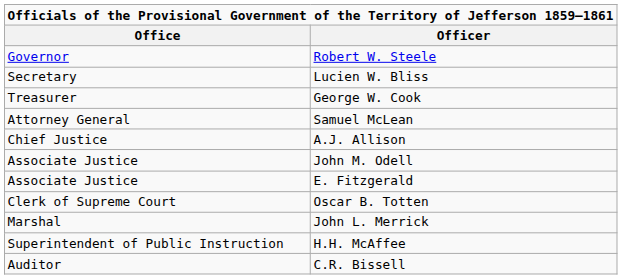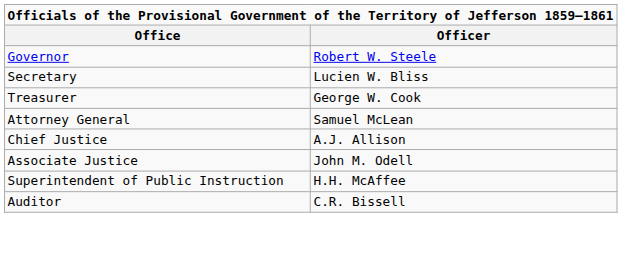- row: (363, 181)
- row: (371, 202)
- row: (371, 223)
